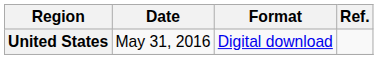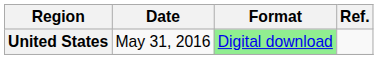(275, 41) no background -> (275, 41) lightgreen background
